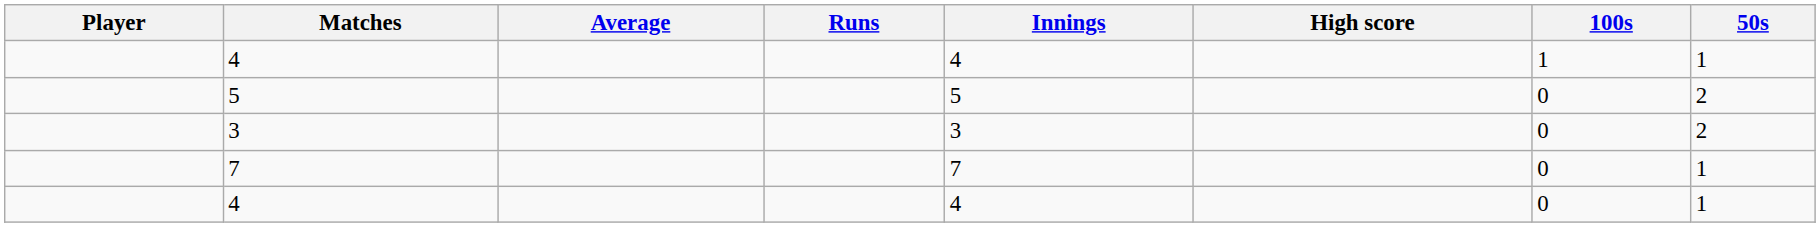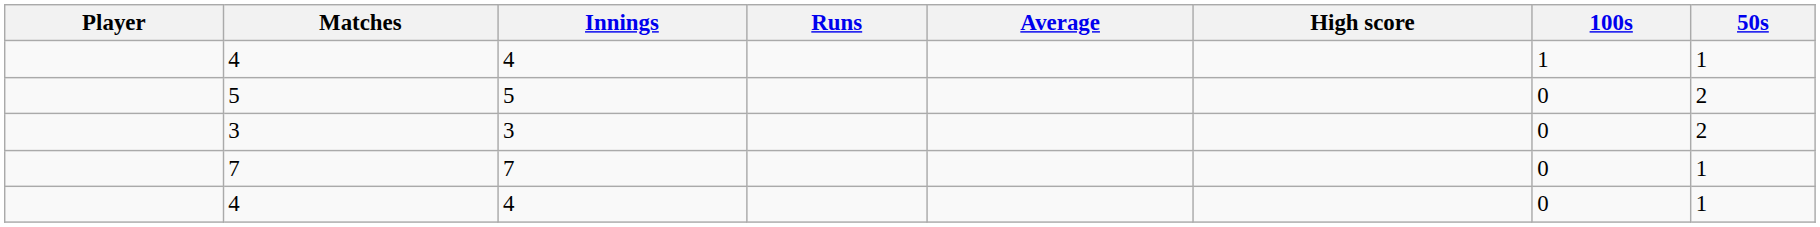columns swapped: (1069, 22) <-> (631, 22)
